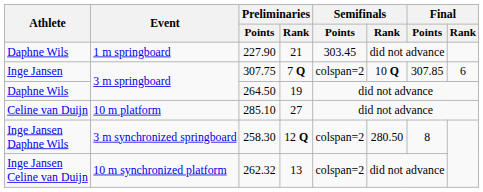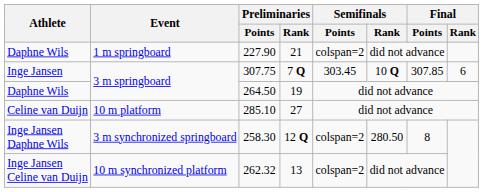(340, 52) 303.45 -> (340, 52) colspan=2
(340, 72) colspan=2 -> (340, 72) 303.45
